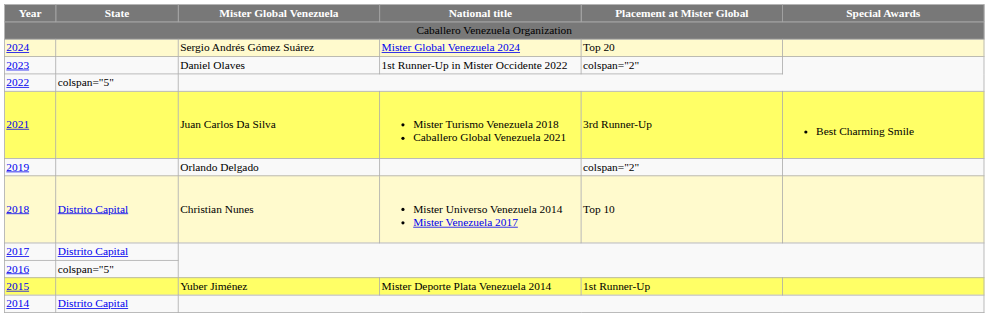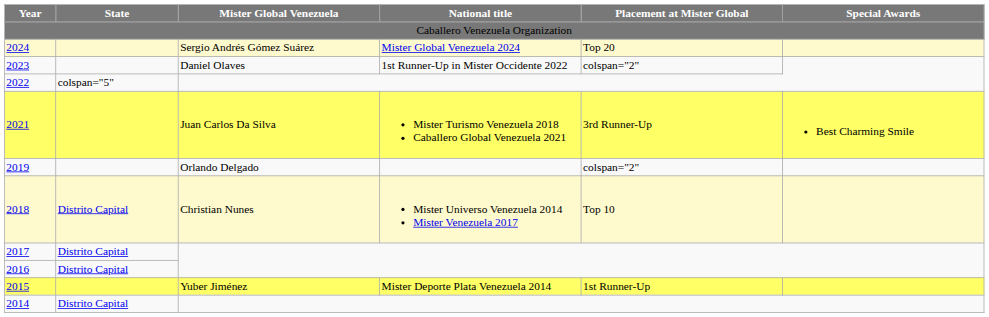(86, 268) colspan="5" -> (93, 268) Distrito Capital
